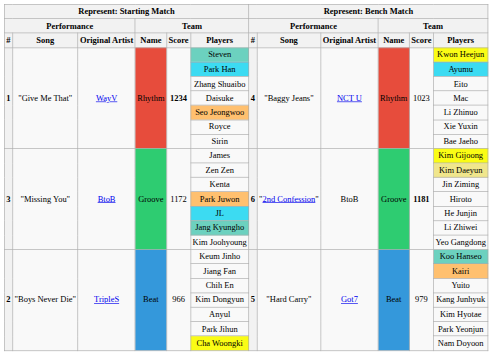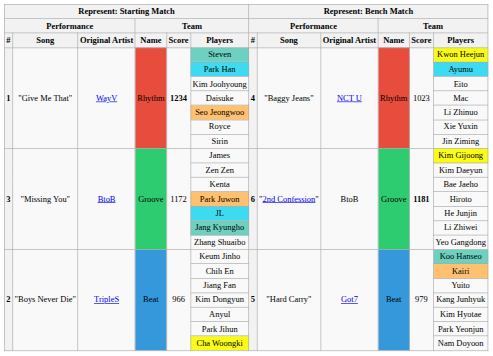(220, 83) Zhang Shuaibo -> (220, 83) Kim Joohyoung
(461, 141) Bae Jaeho -> (461, 141) Jin Ziming
(461, 170) khaki background -> (461, 170) no background
(461, 184) Jin Ziming -> (461, 184) Bae Jaeho
(220, 242) Kim Joohyoung -> (220, 242) Zhang Shuaibo
(220, 271) Jiang Fan -> (220, 271) Chih En
(220, 285) Chih En -> (220, 285) Jiang Fan
